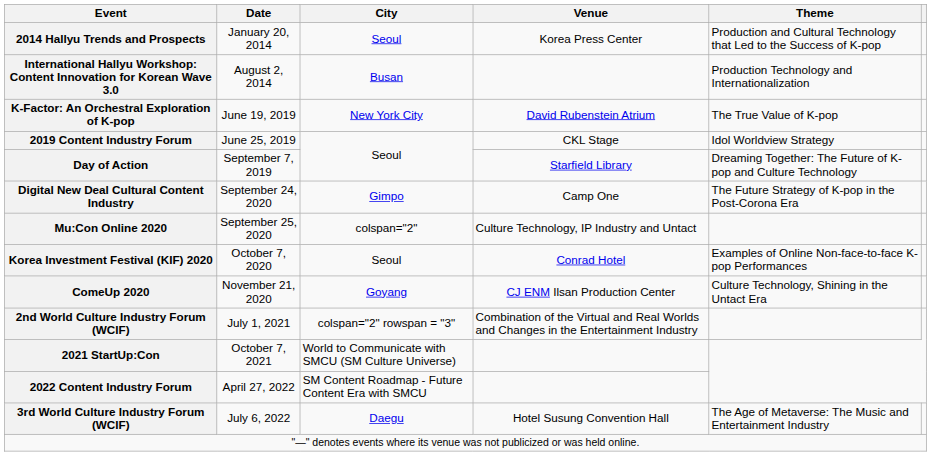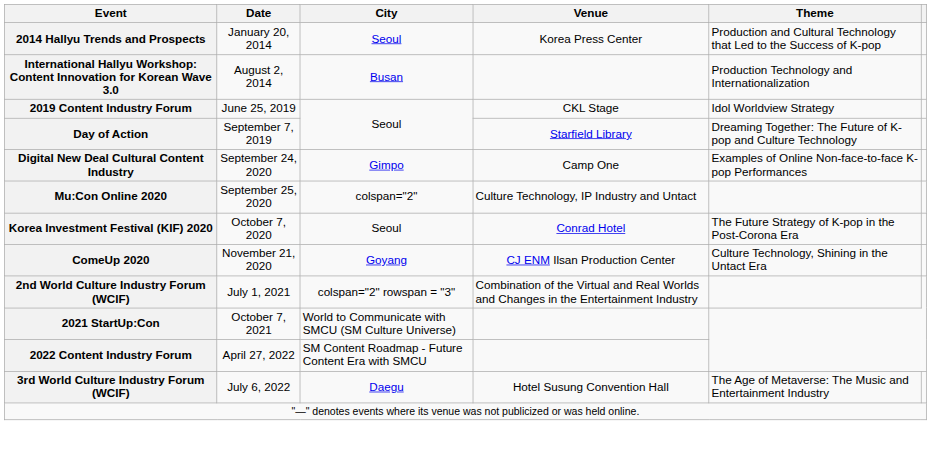- row: (111, 115)
(803, 197) The Future Strategy of K-pop in the Post-Corona Era -> (815, 165) Examples of Online Non-face-to-face K-pop Performances
(815, 260) Examples of Online Non-face-to-face K-pop Performances -> (803, 228) The Future Strategy of K-pop in the Post-Corona Era
